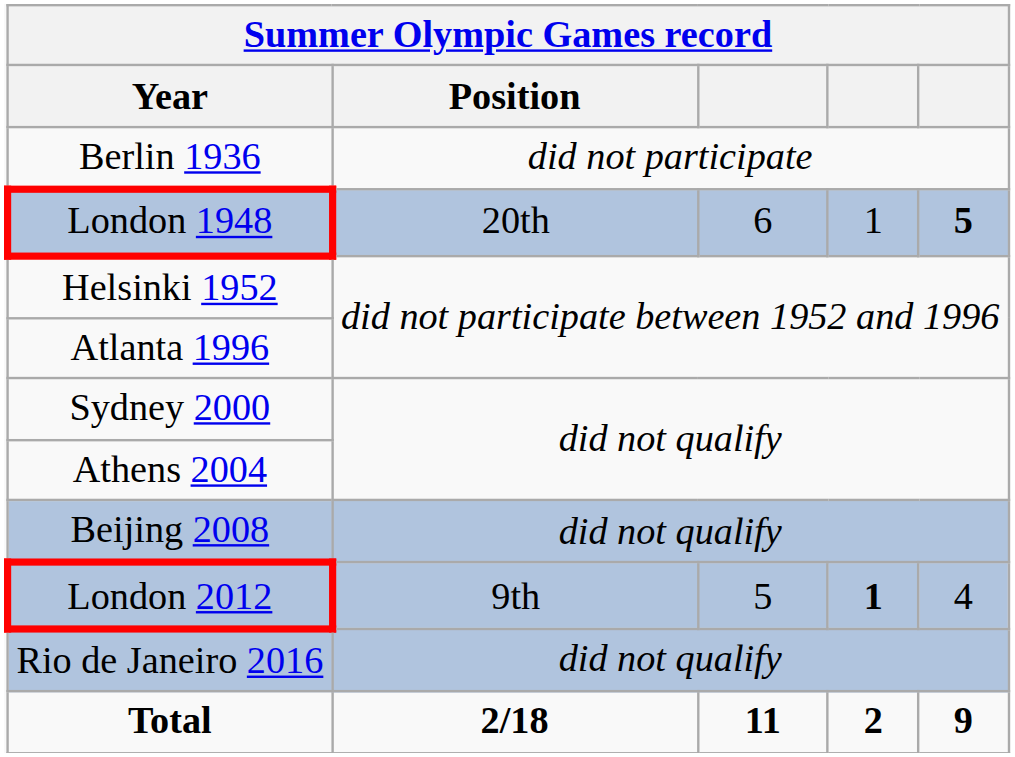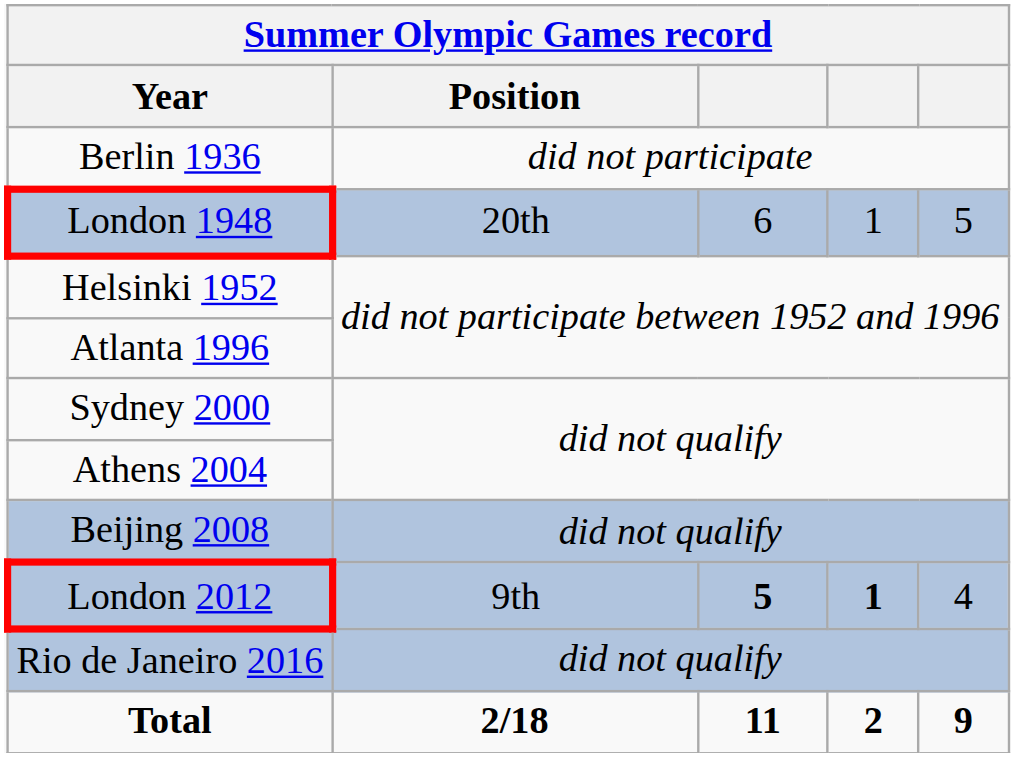(963, 221) bold -> (963, 221) normal
(763, 594) normal -> (763, 594) bold
